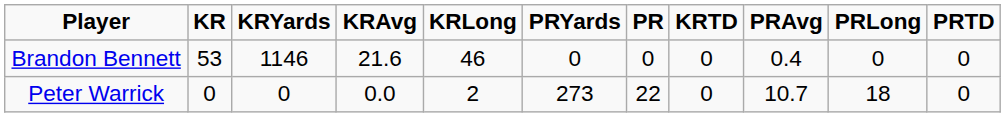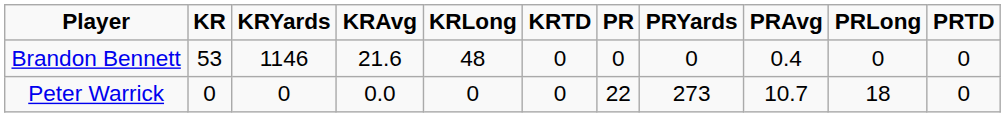columns swapped: (707, 22) <-> (575, 22)
(473, 58) 46 -> (473, 58) 48
(473, 93) 2 -> (473, 93) 0
